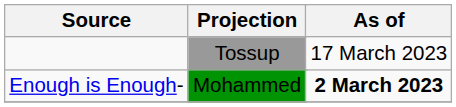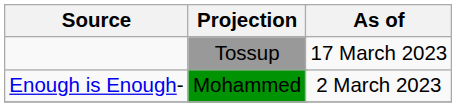(379, 85) bold -> (379, 85) normal
